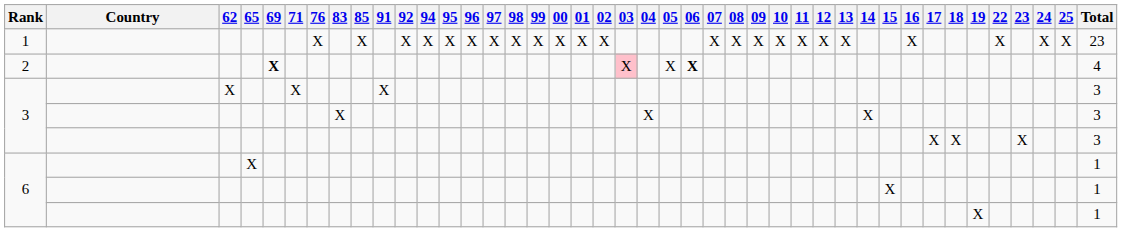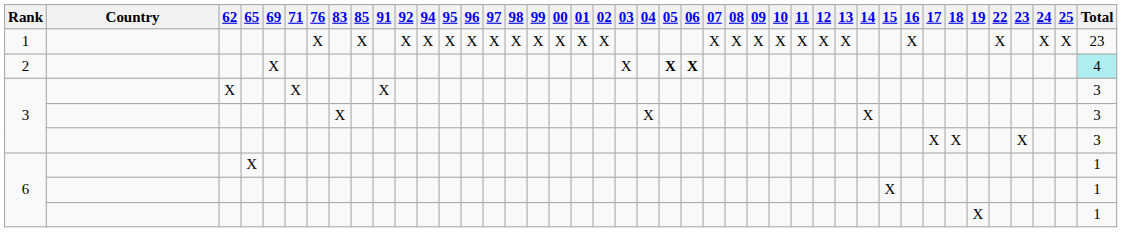(274, 65) bold -> (274, 65) normal
(626, 65) pink background -> (626, 65) no background
(670, 65) normal -> (670, 65) bold
(1097, 65) no background -> (1097, 65) paleturquoise background
